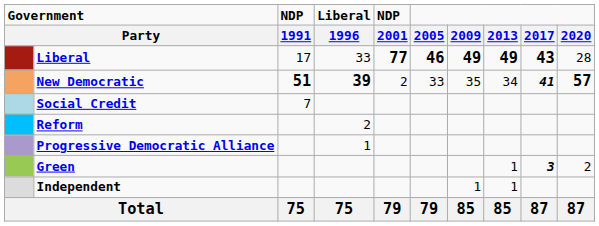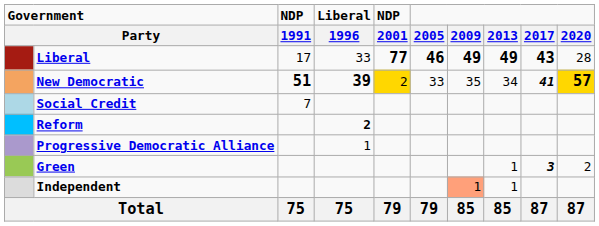(404, 82) no background -> (404, 82) gold background
(582, 82) no background -> (582, 82) gold background
(367, 125) normal -> (367, 125) bold
(477, 187) no background -> (477, 187) lightsalmon background
